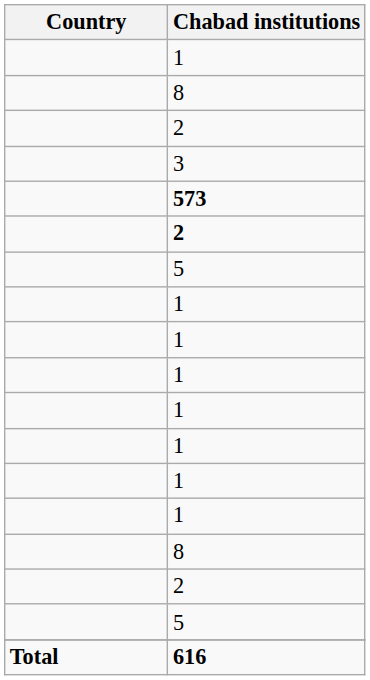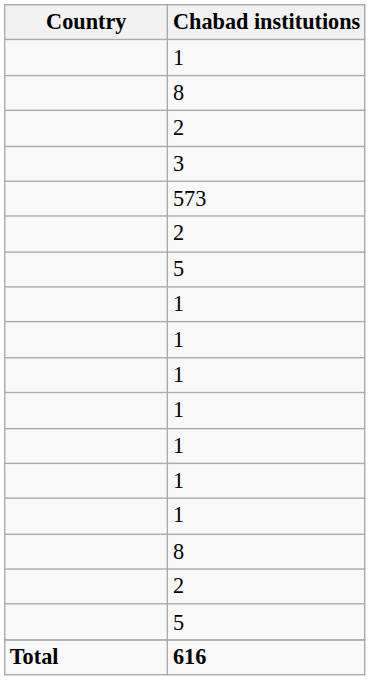(190, 198) bold -> (190, 198) normal
(179, 233) bold -> (179, 233) normal
